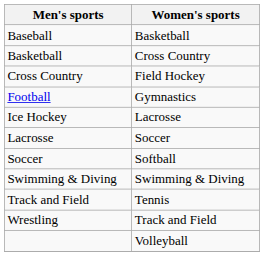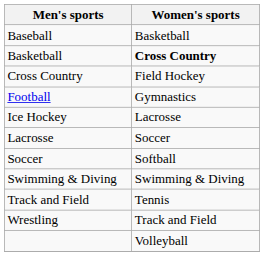(172, 55) normal -> (176, 55) bold
